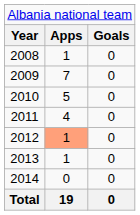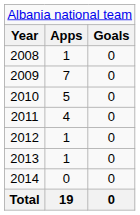(66, 138) lightsalmon background -> (66, 138) no background
